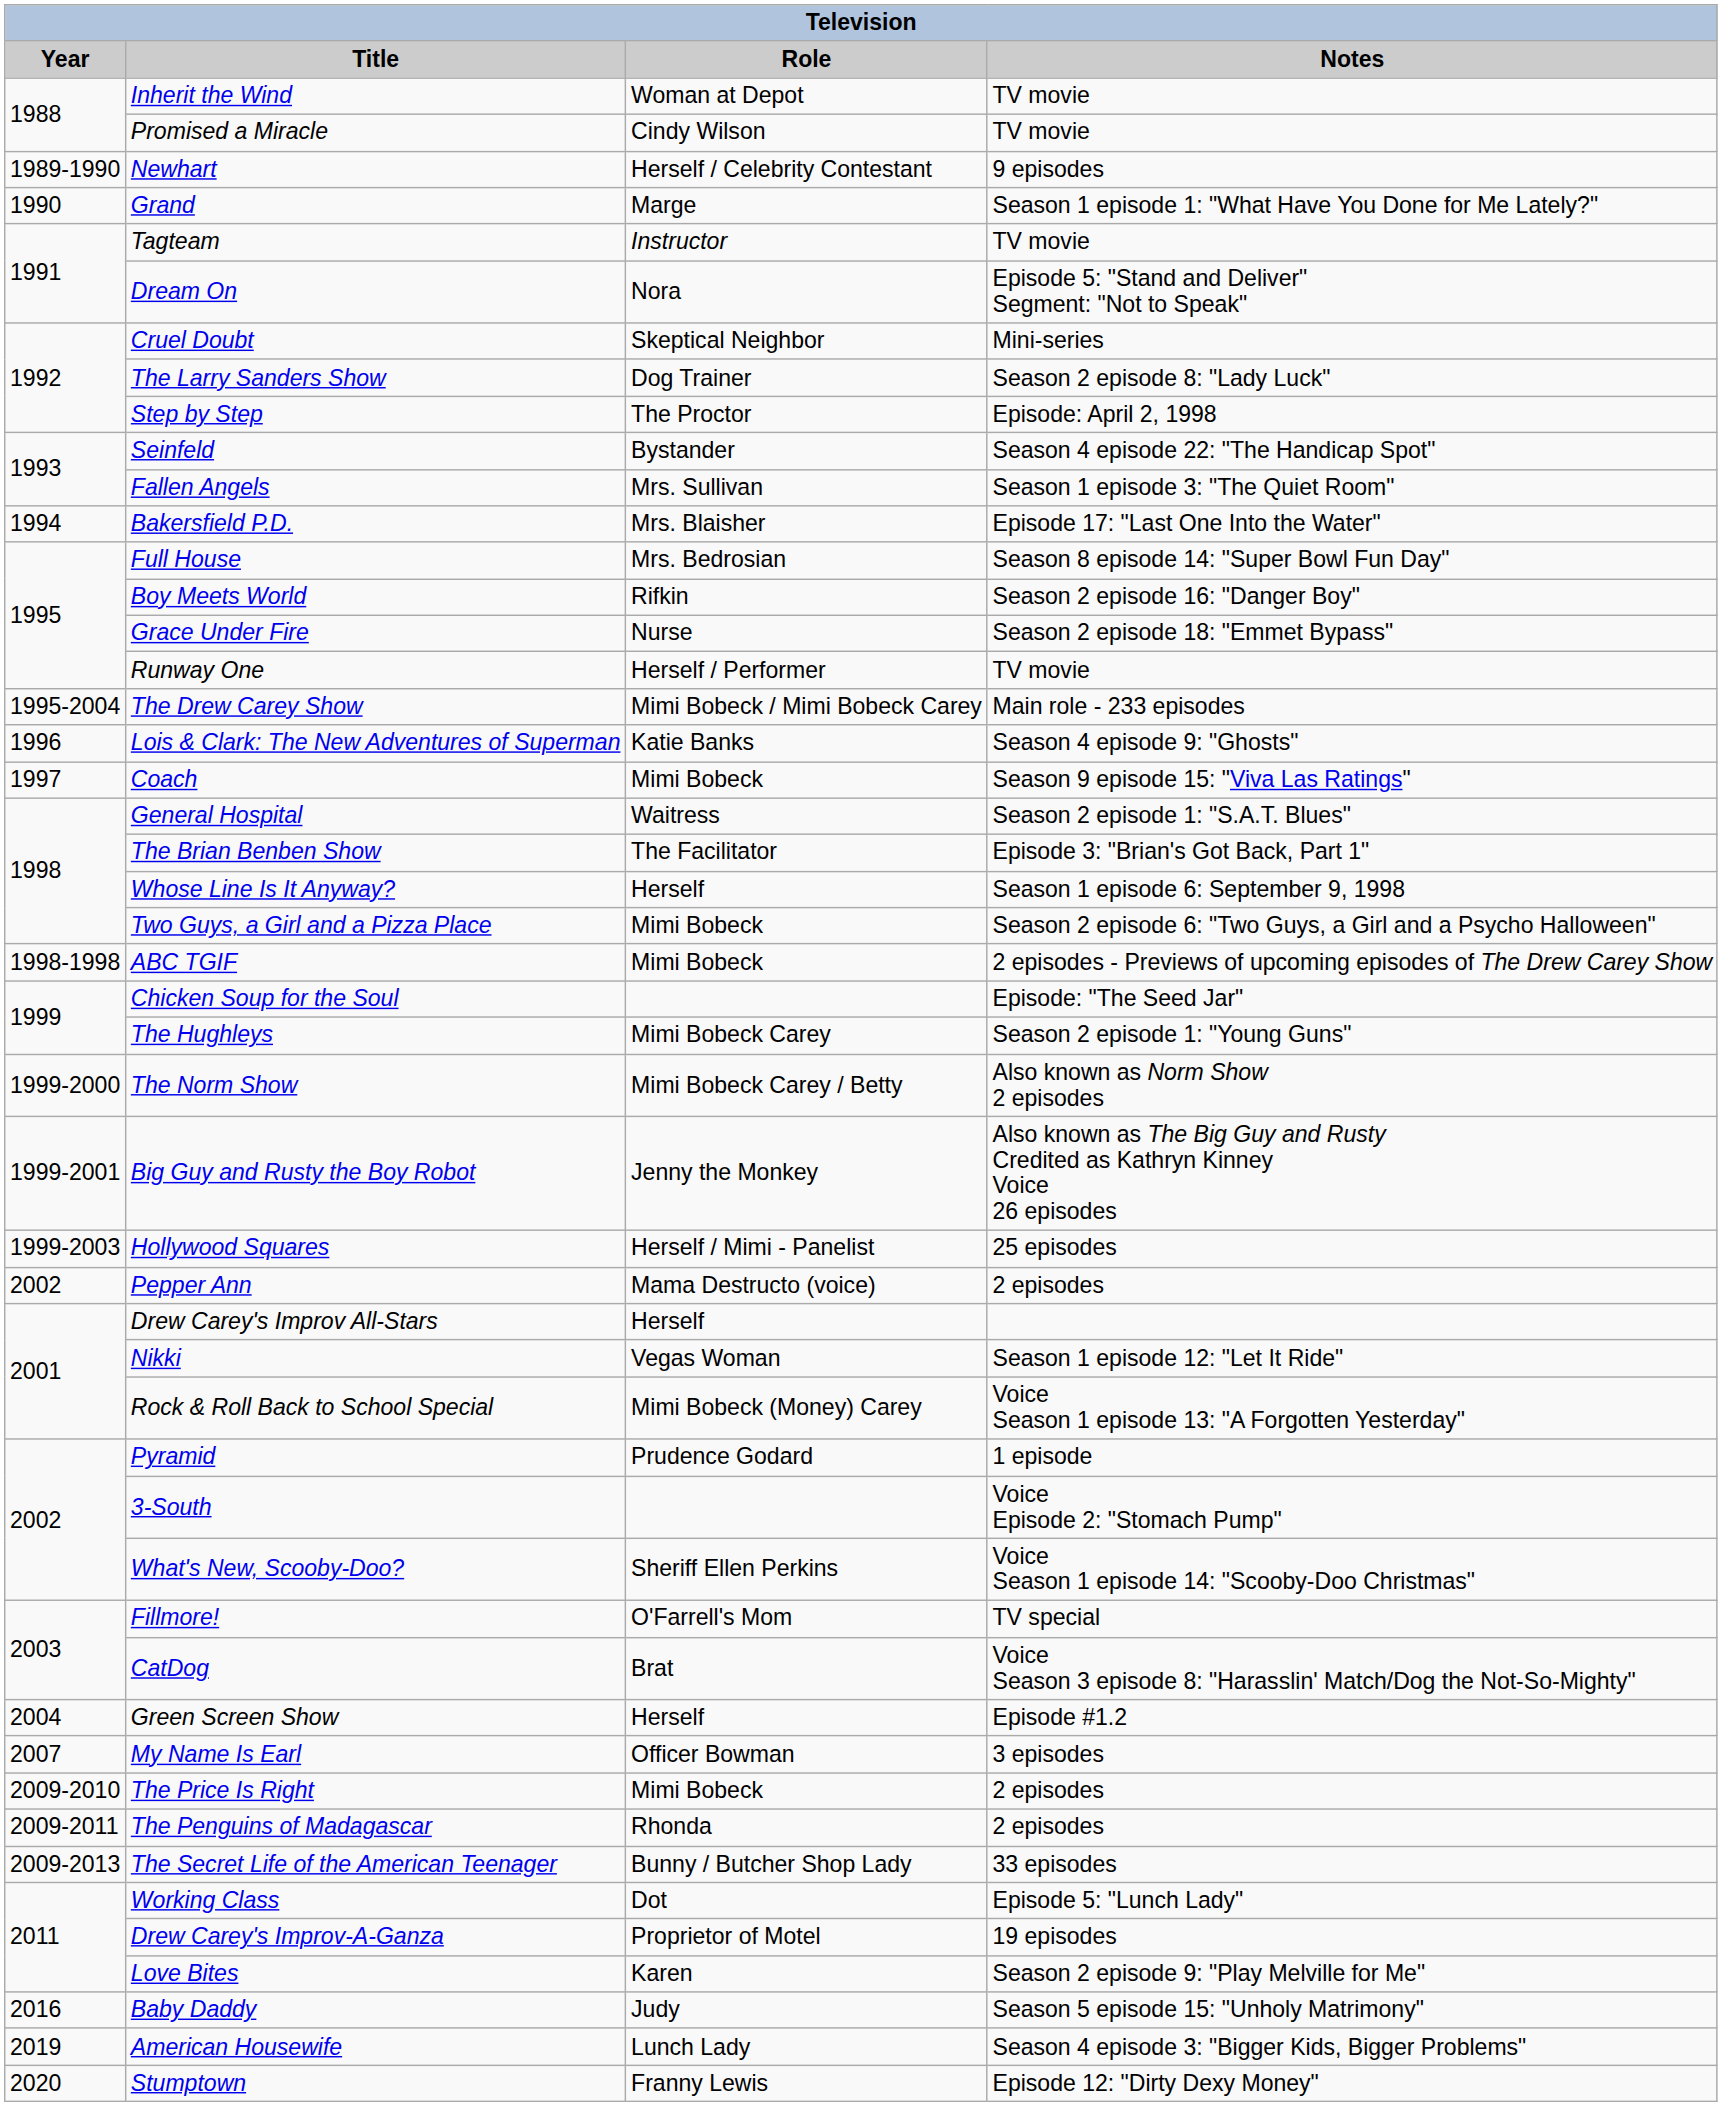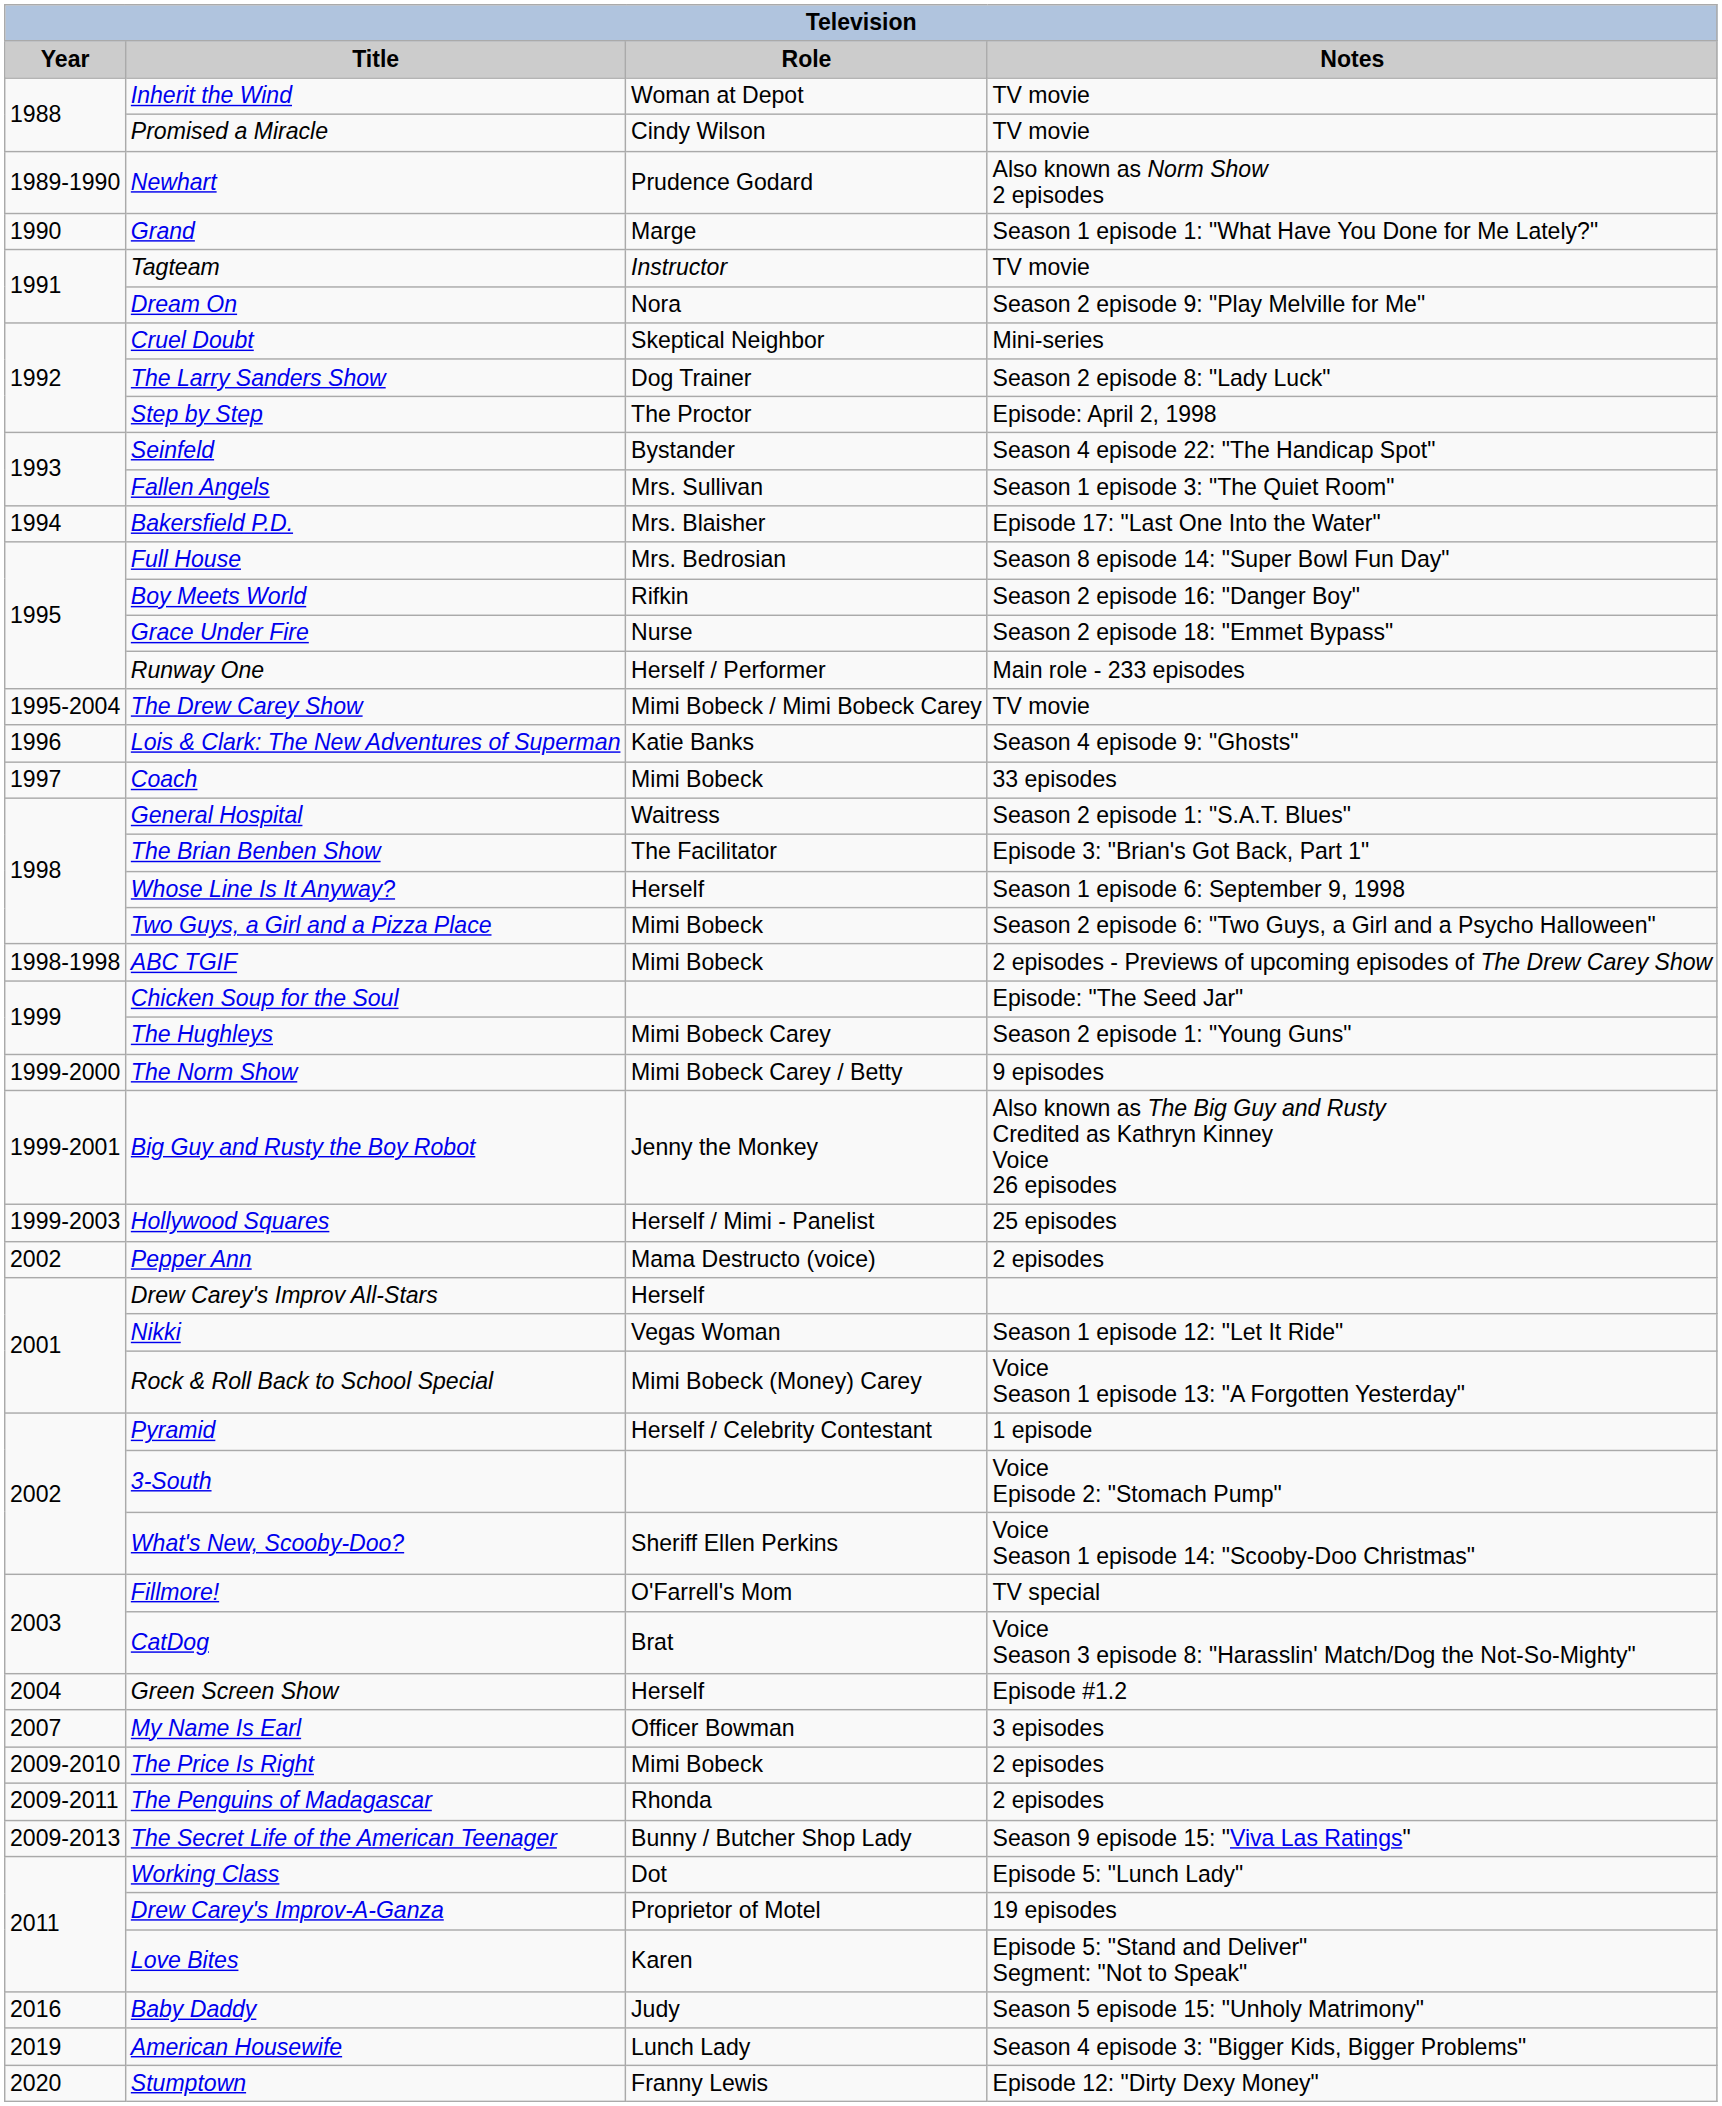(782, 168) Herself / Celebrity Contestant -> (722, 181) Prudence Godard
(1048, 168) 9 episodes -> (1130, 181) Also known as Norm Show 2 episodes
(1150, 291) Episode 5: "Stand and Deliver" Segment: "Not to Speak" -> (1209, 304) Season 2 episode 9: "Play Melville for Me"
(1041, 669) TV movie -> (1119, 669) Main role - 233 episodes
(1119, 706) Main role - 233 episodes -> (1041, 706) TV movie
(1202, 779) Season 9 episode 15: "Viva Las Ratings" -> (1055, 779) 33 episodes
(1130, 1084) Also known as Norm Show 2 episodes -> (1048, 1071) 9 episodes
(722, 1457) Prudence Godard -> (782, 1431) Herself / Celebrity Contestant
(1055, 1863) 33 episodes -> (1202, 1837) Season 9 episode 15: "Viva Las Ratings"
(1209, 1973) Season 2 episode 9: "Play Melville for Me" -> (1150, 1960) Episode 5: "Stand and Deliver" Segment: "Not to Speak"
